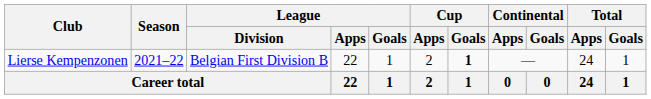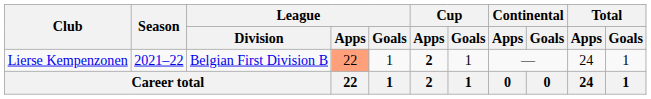(350, 60) no background -> (350, 60) lightsalmon background
(429, 60) normal -> (429, 60) bold
(468, 60) bold -> (468, 60) normal
